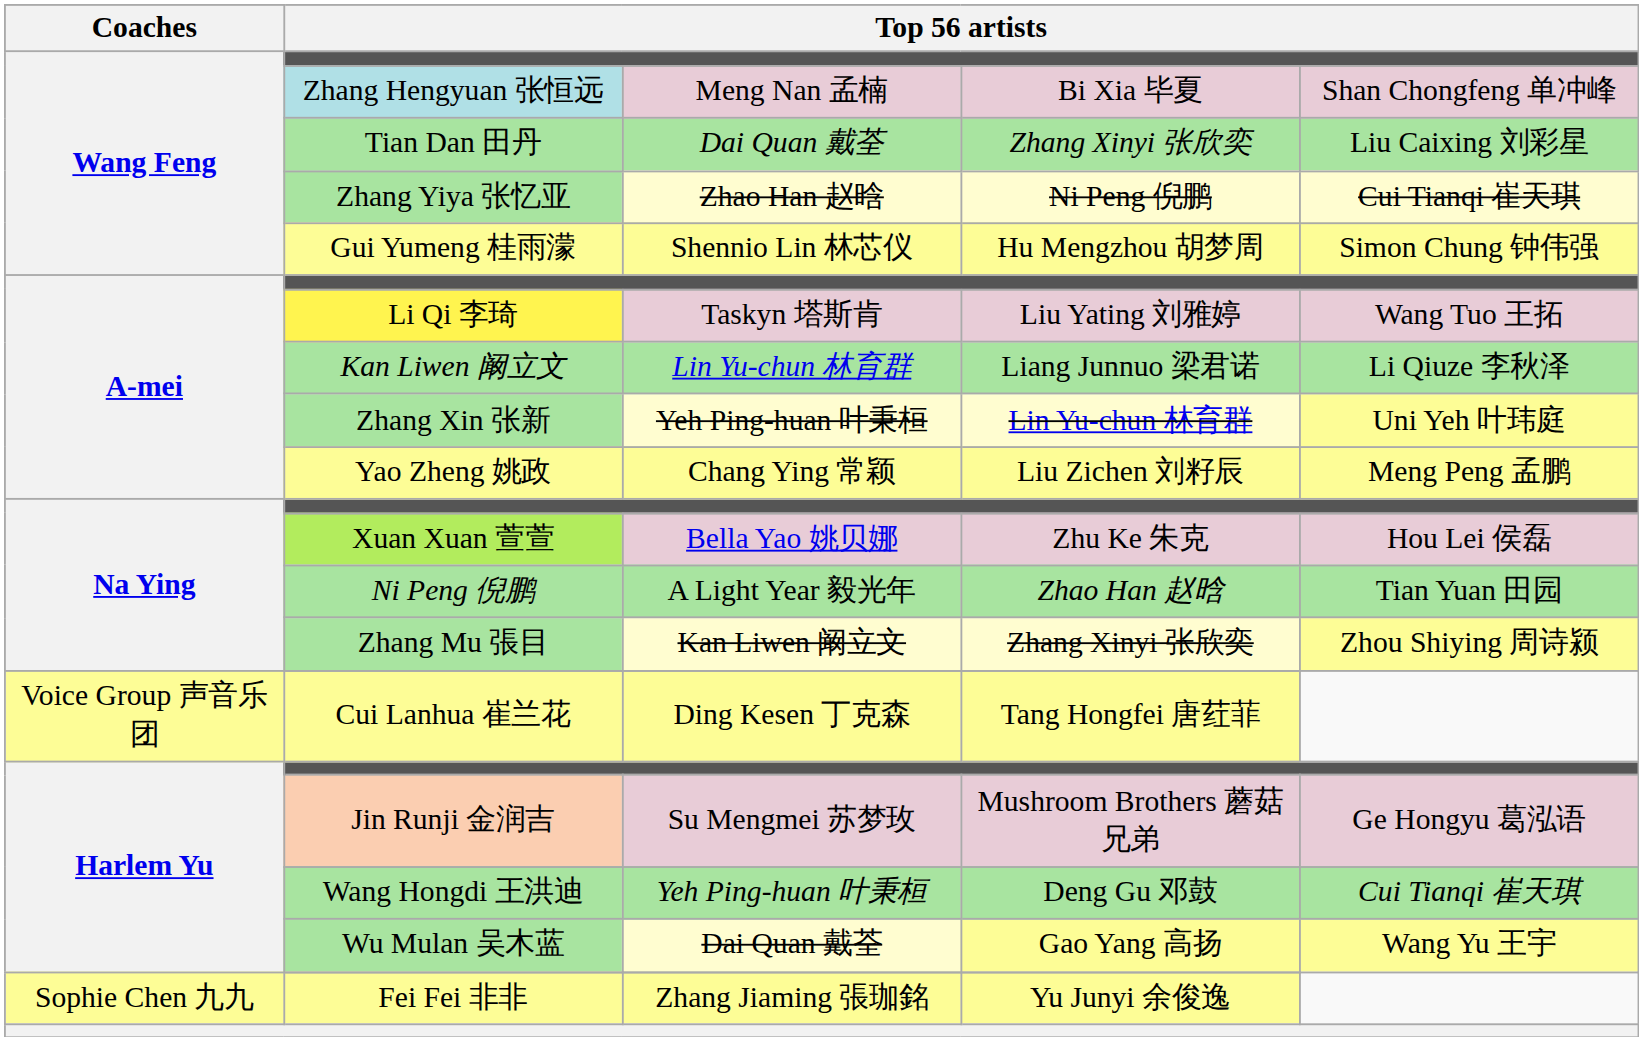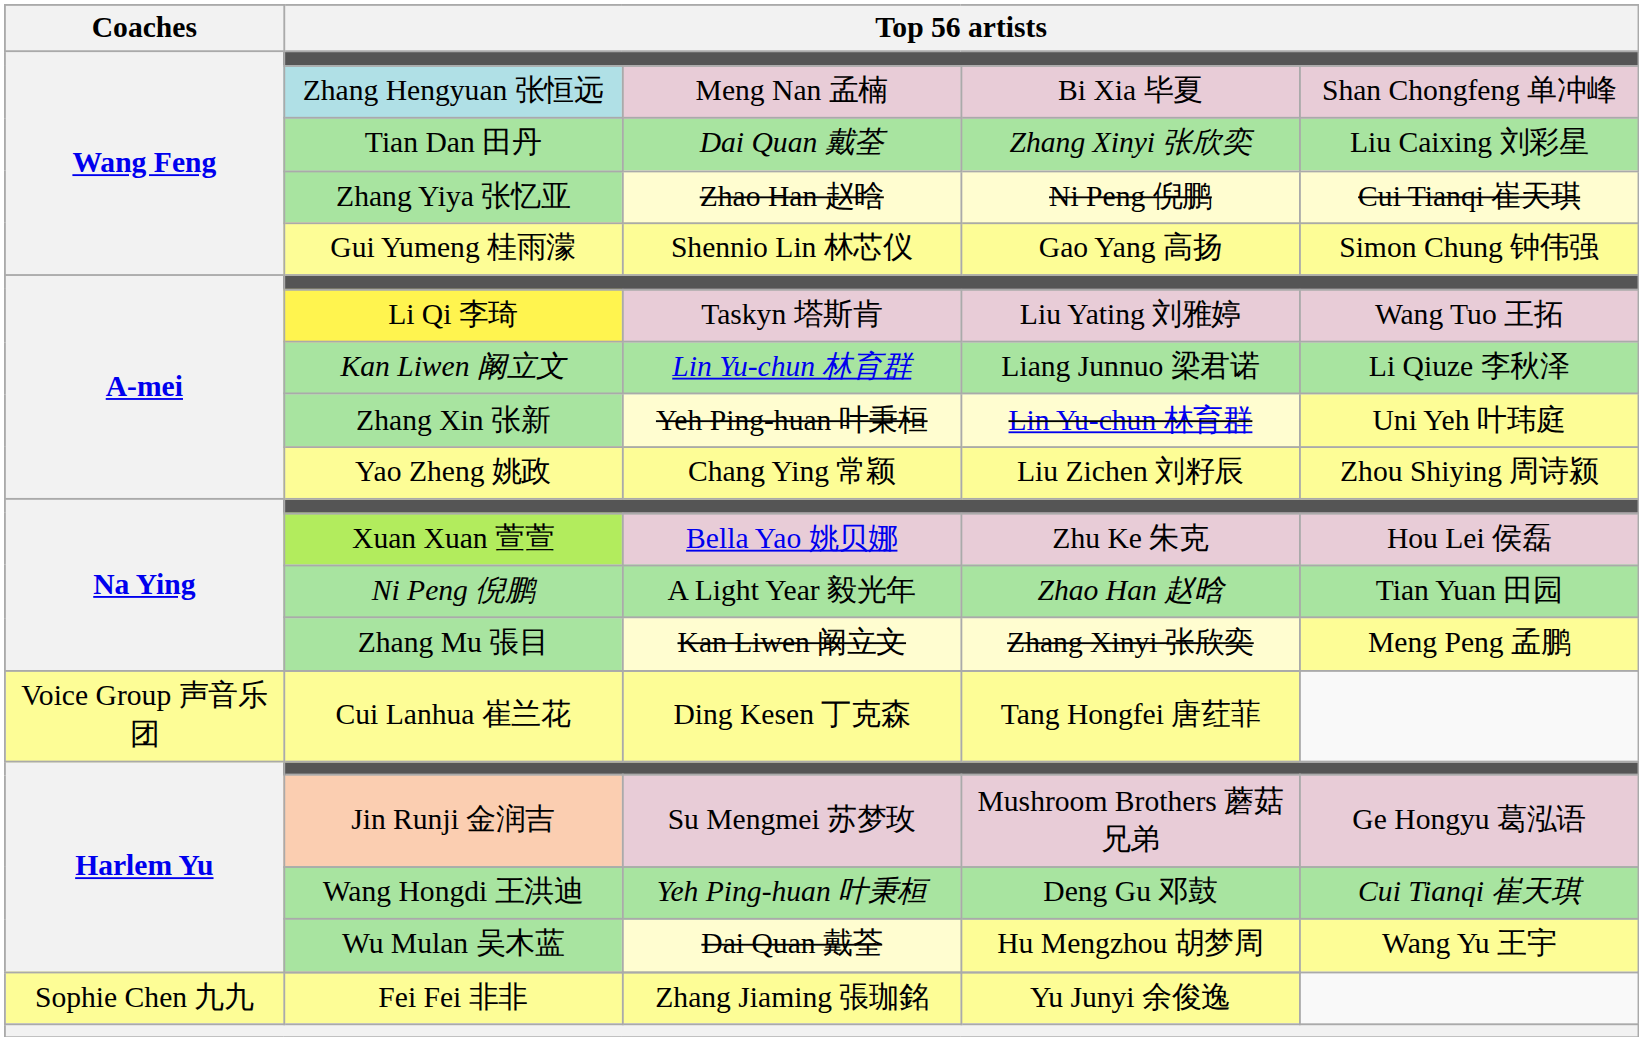(1130, 247) Hu Mengzhou 胡梦周 -> (1130, 247) Gao Yang 高扬
(1469, 471) Meng Peng 孟鹏 -> (1469, 471) Zhou Shiying 周诗颍
(1469, 642) Zhou Shiying 周诗颍 -> (1469, 642) Meng Peng 孟鹏
(1130, 943) Gao Yang 高扬 -> (1130, 943) Hu Mengzhou 胡梦周
